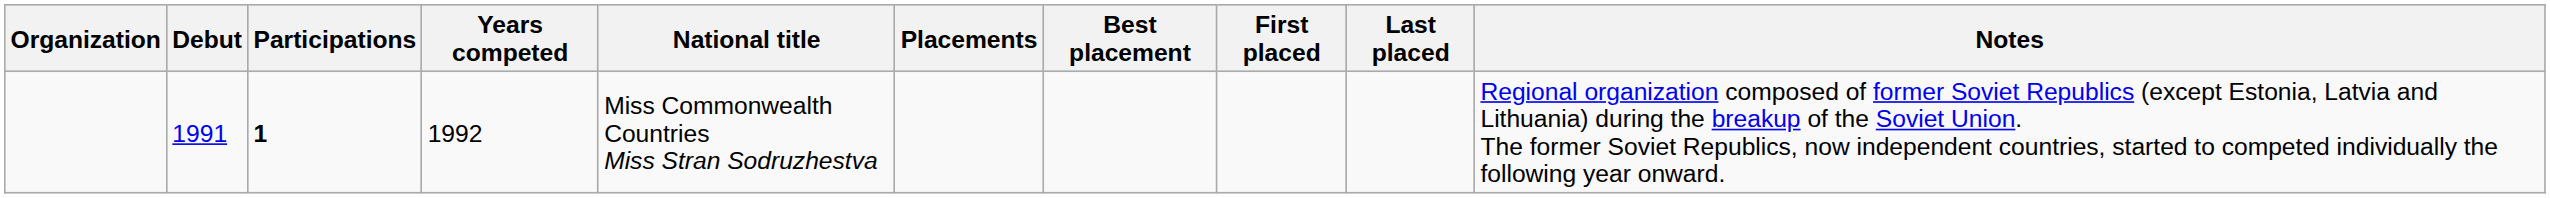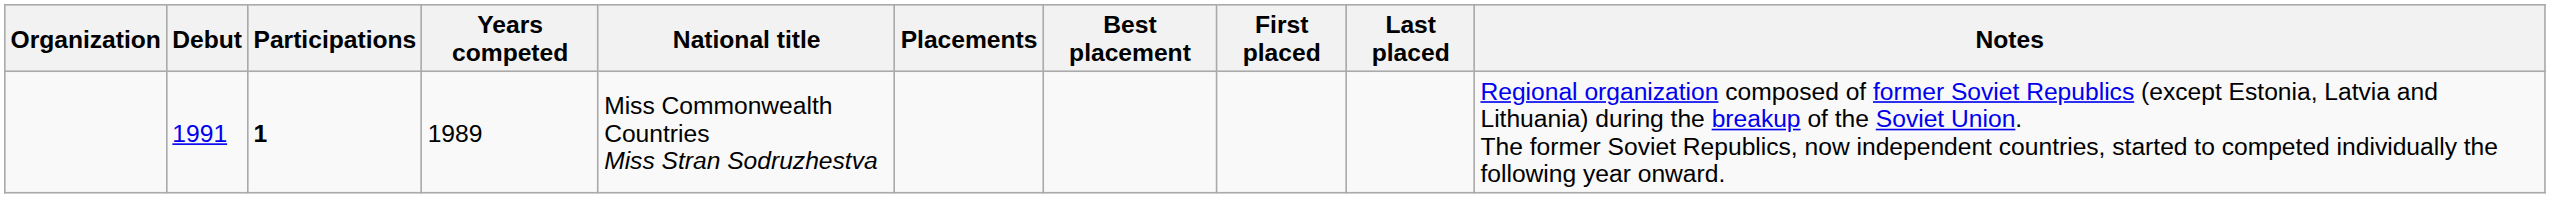(455, 132) 1992 -> (455, 132) 1989
